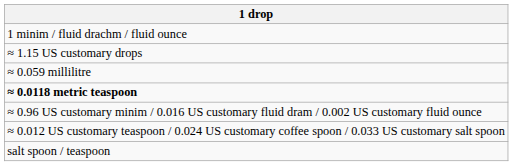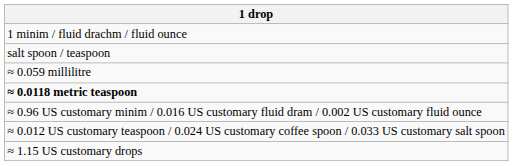(75, 53) ≈ 1.15 US customary drops -> (59, 53) salt spoon / teaspoon
(59, 151) salt spoon / teaspoon -> (75, 151) ≈ 1.15 US customary drops
